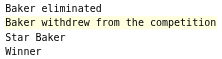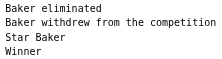(111, 23) lightyellow background -> (111, 23) no background
